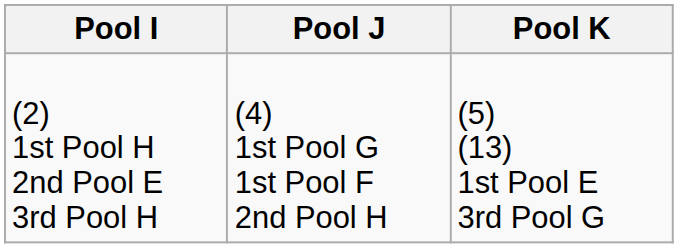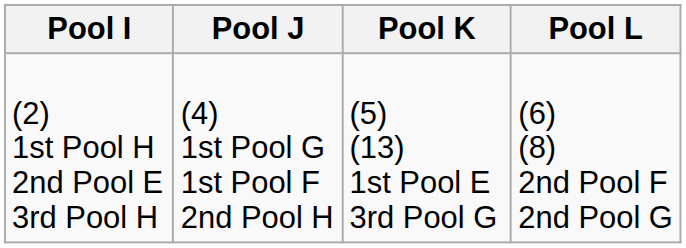+ column: (596, 28)
